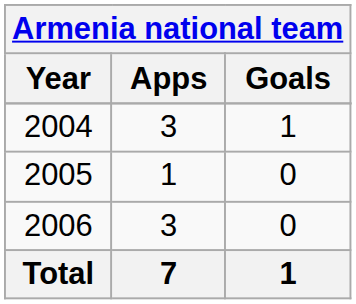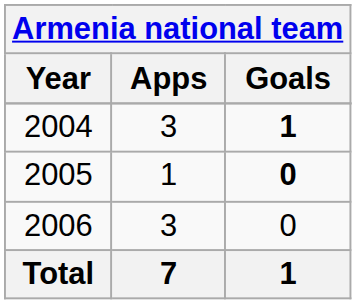(288, 126) normal -> (288, 126) bold
(288, 175) normal -> (288, 175) bold
